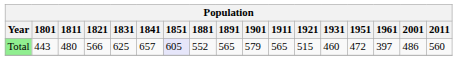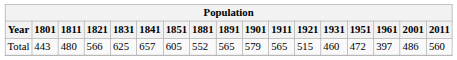(18, 47) lightgreen background -> (18, 47) no background
(174, 47) lavender background -> (174, 47) no background
